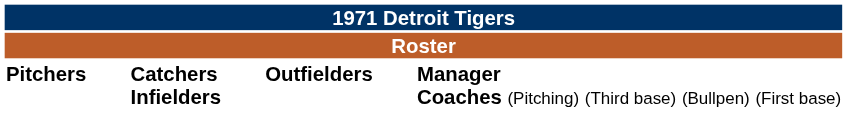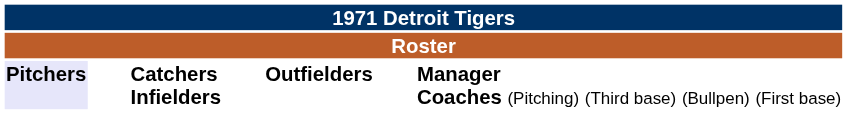(46, 74) no background -> (46, 74) lavender background
